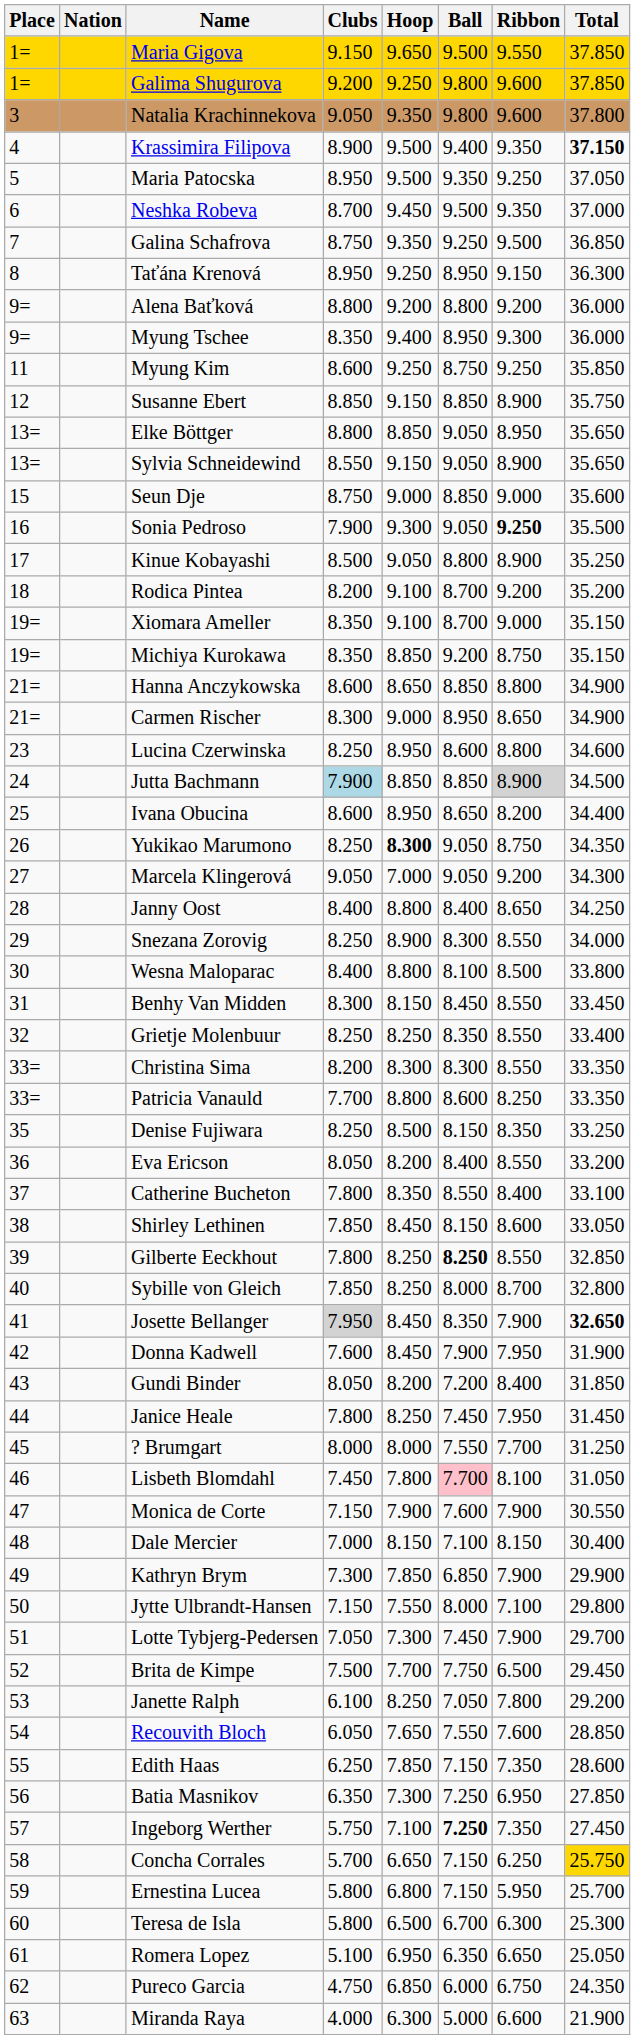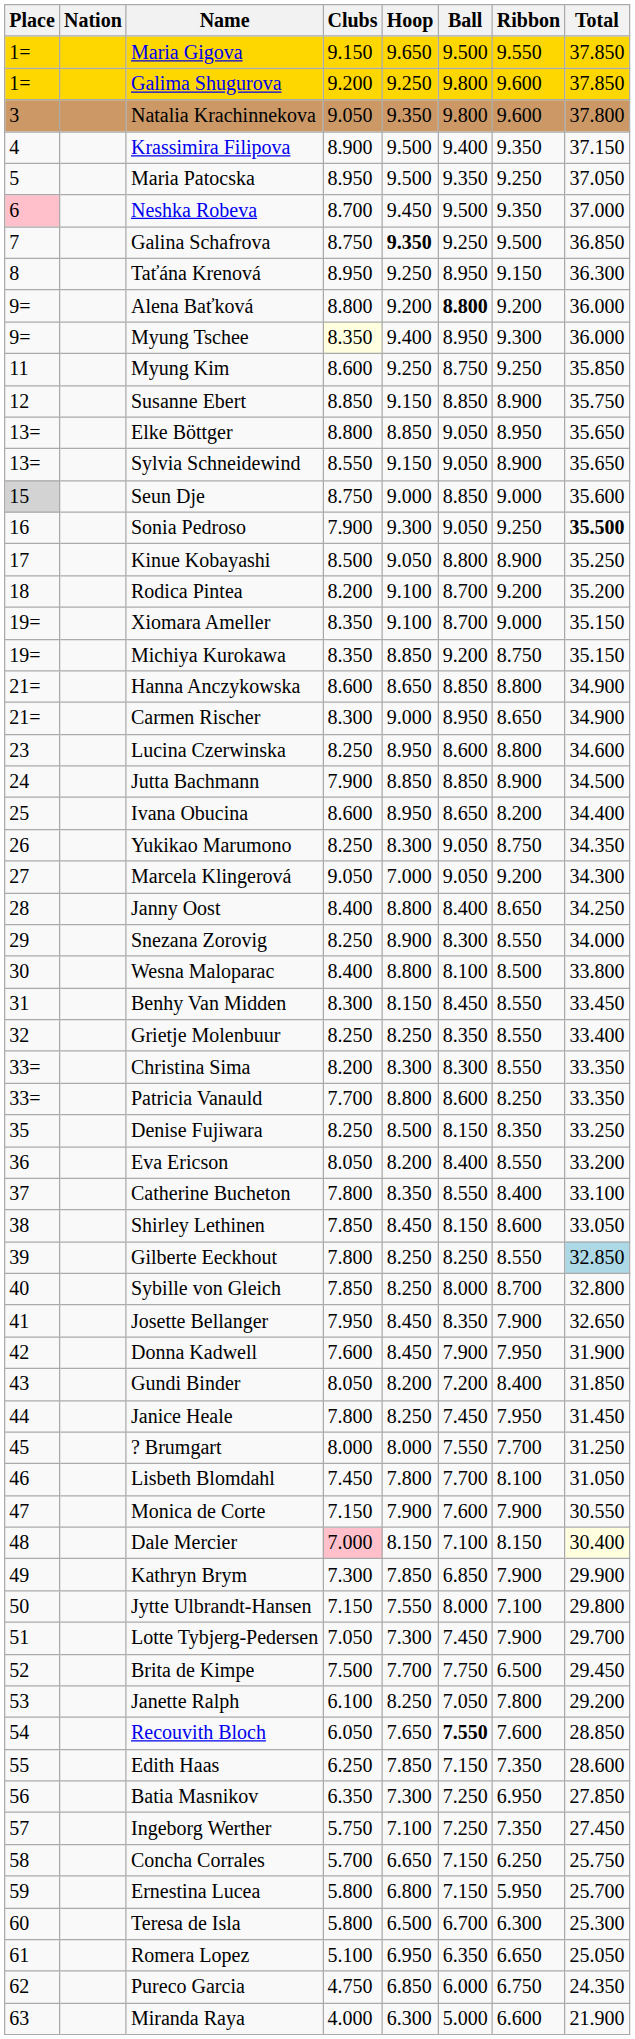(597, 147) bold -> (597, 147) normal
(14, 210) no background -> (14, 210) pink background
(409, 242) normal -> (409, 242) bold
(465, 305) normal -> (465, 305) bold
(350, 337) no background -> (350, 337) lightyellow background
(19, 496) no background -> (19, 496) lightgrey background
(519, 527) bold -> (519, 527) normal
(597, 527) normal -> (597, 527) bold
(350, 781) lightblue background -> (350, 781) no background
(519, 781) lightgrey background -> (519, 781) no background
(409, 845) bold -> (409, 845) normal
(465, 1257) bold -> (465, 1257) normal
(597, 1257) no background -> (597, 1257) lightblue background
(350, 1320) lightgrey background -> (350, 1320) no background
(597, 1320) bold -> (597, 1320) normal
(465, 1479) pink background -> (465, 1479) no background
(350, 1542) no background -> (350, 1542) pink background
(597, 1542) no background -> (597, 1542) lightyellow background
(465, 1733) normal -> (465, 1733) bold
(465, 1828) bold -> (465, 1828) normal
(597, 1860) gold background -> (597, 1860) no background
